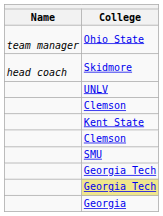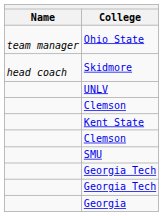(120, 187) khaki background -> (120, 187) no background
